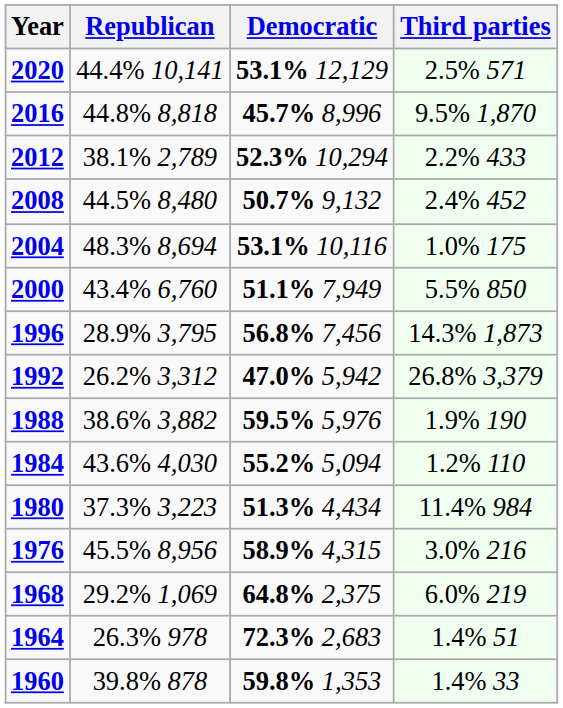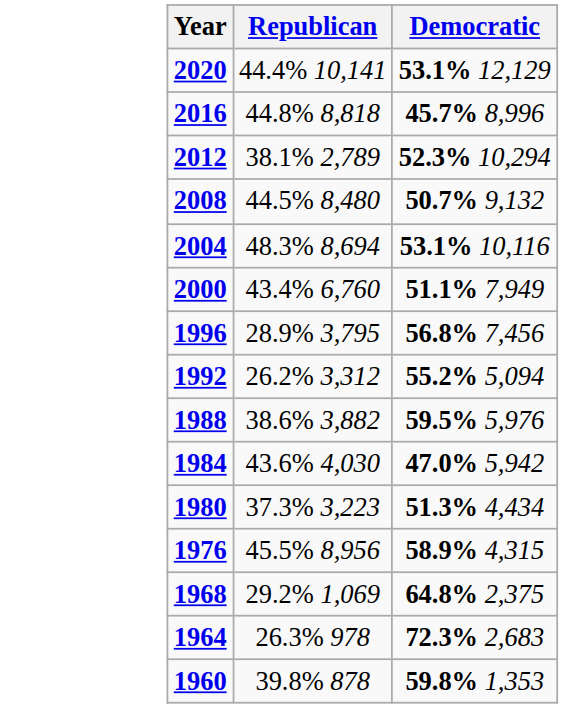- column: (475, 26)
(312, 375) 47.0% 5,942 -> (475, 375) 55.2% 5,094
(312, 462) 55.2% 5,094 -> (475, 462) 47.0% 5,942
